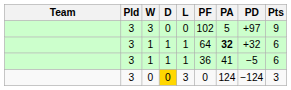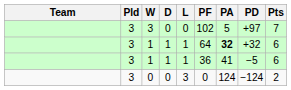(276, 28) 9 -> (276, 28) 7
(168, 77) gold background -> (168, 77) no background
(276, 77) 3 -> (276, 77) 2
